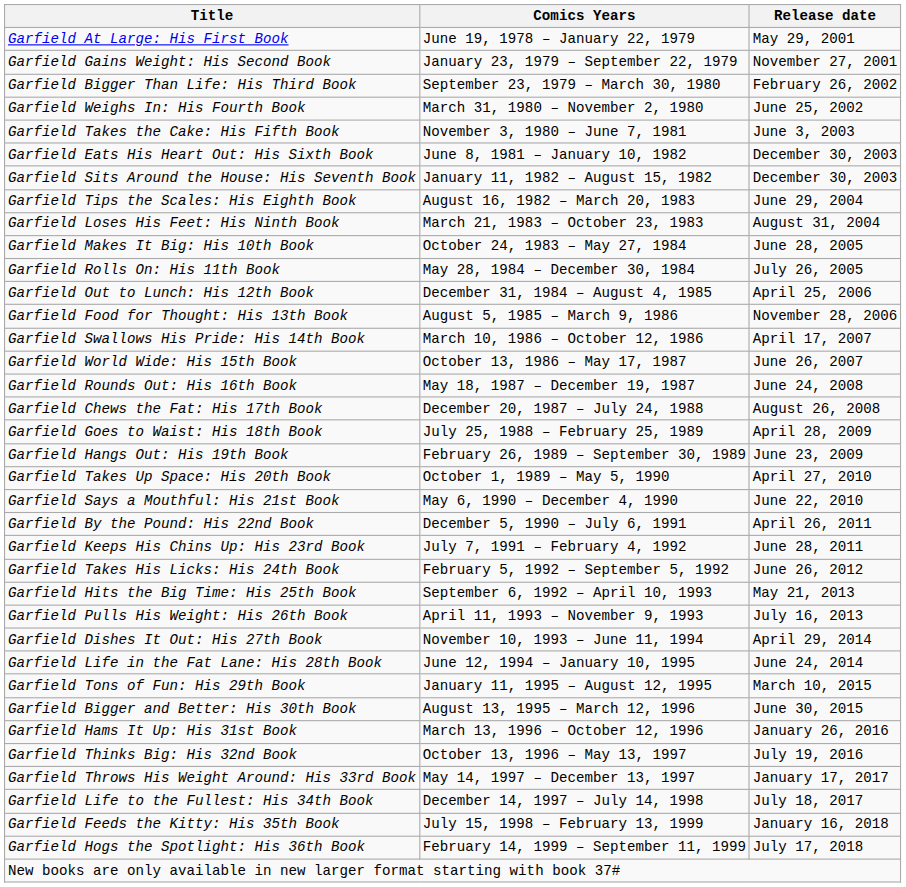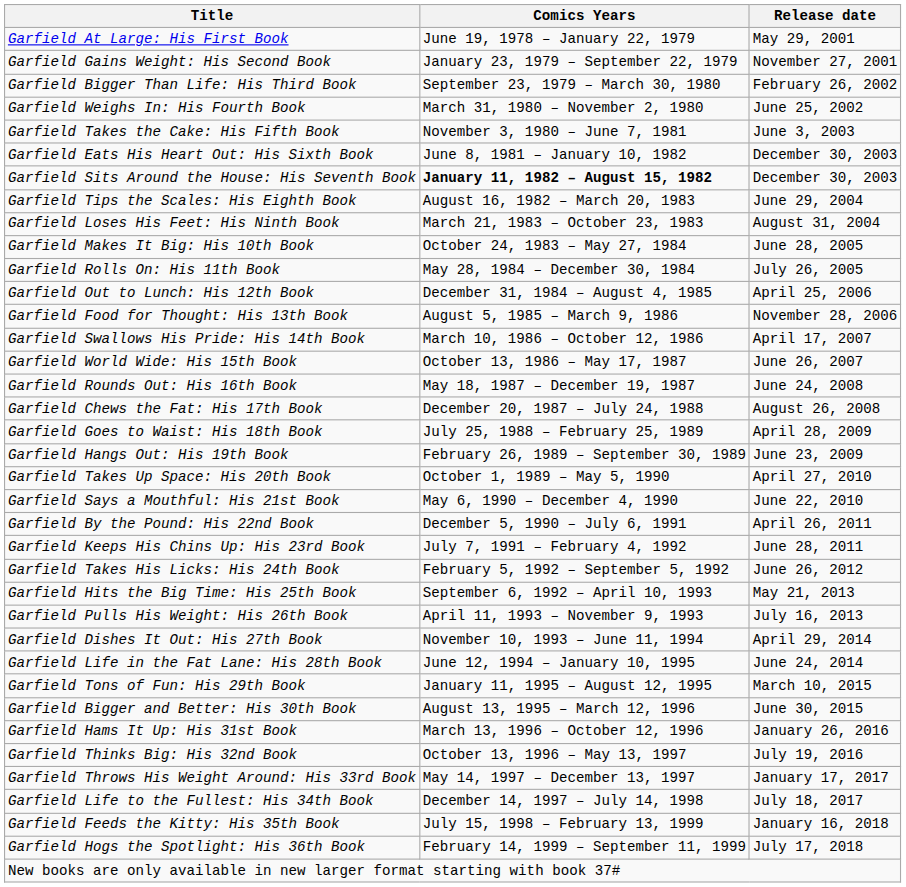(567, 178) normal -> (567, 178) bold
